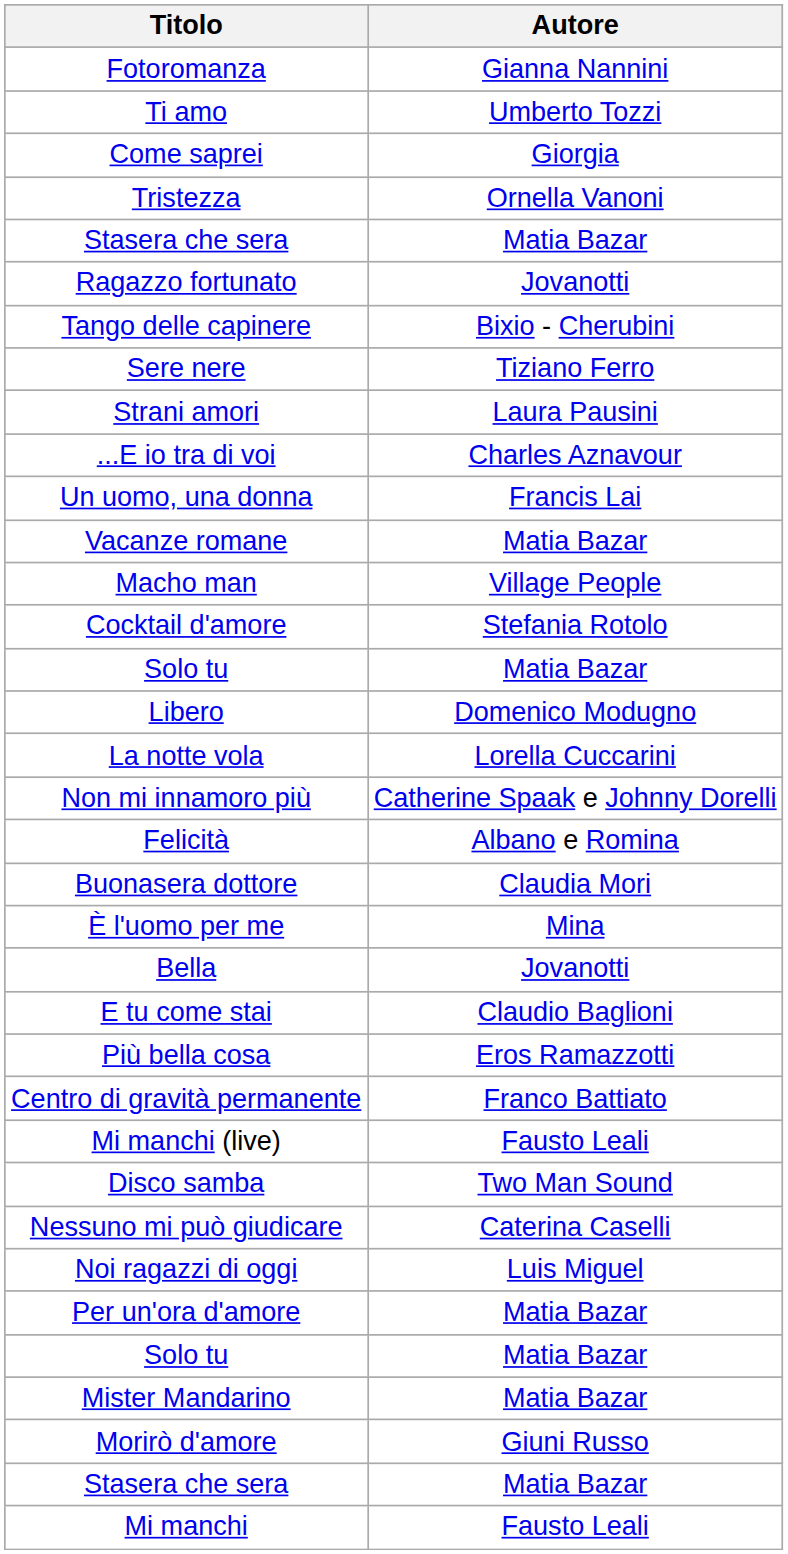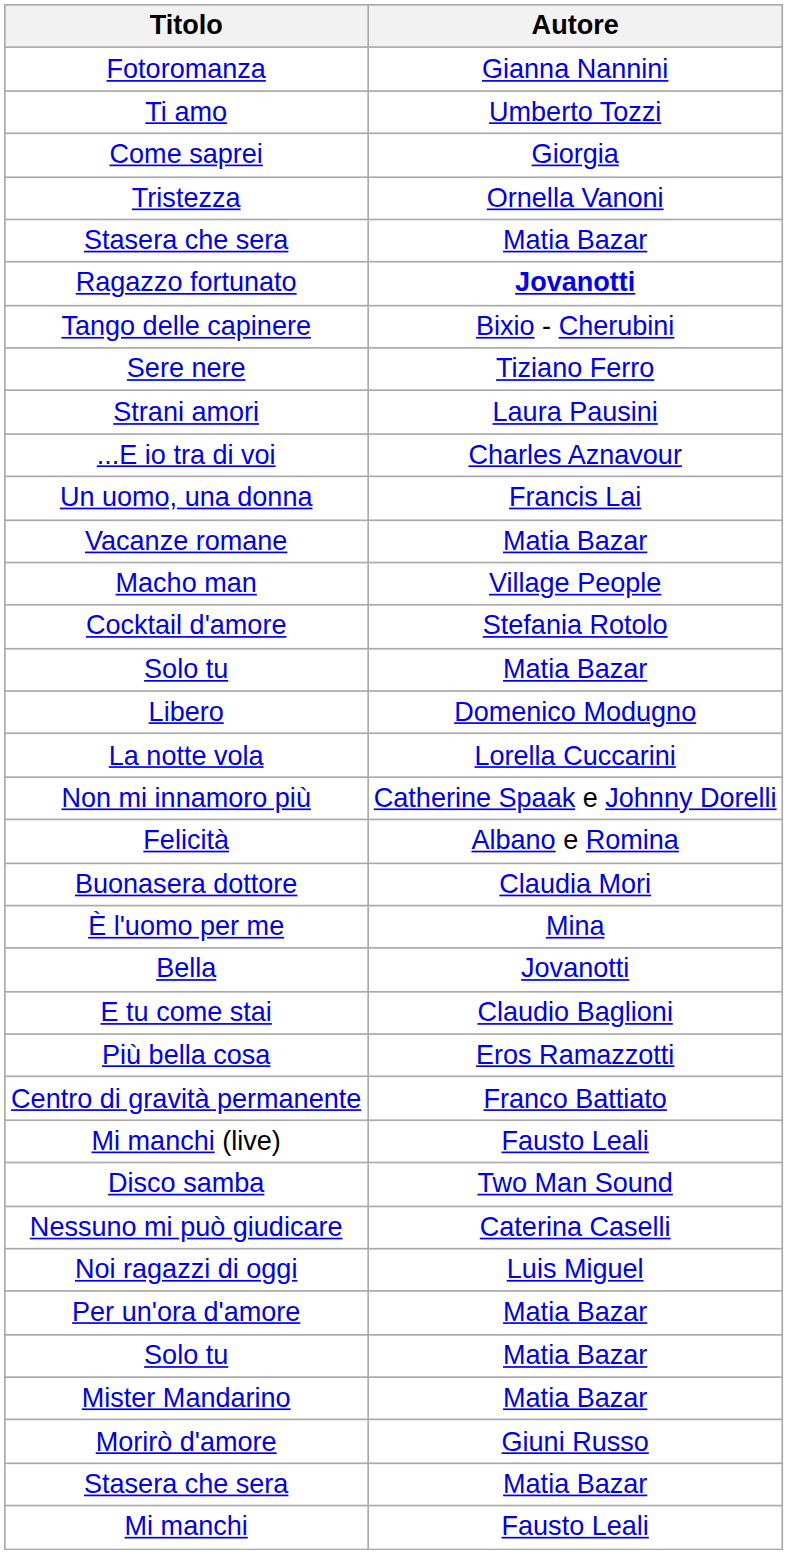(575, 283) normal -> (575, 283) bold
